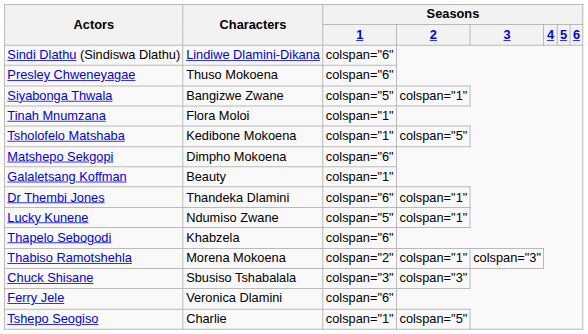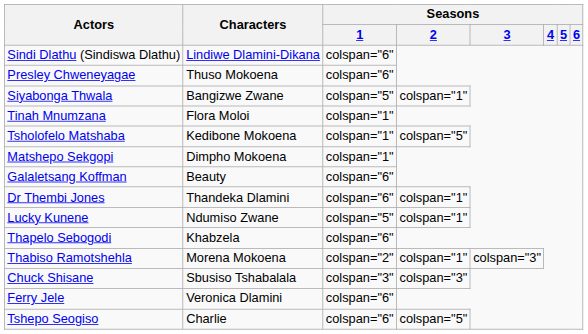(360, 156) colspan="6" -> (360, 156) colspan="1"
(360, 177) colspan="1" -> (360, 177) colspan="6"
(360, 319) colspan="1" -> (360, 319) colspan="6"
